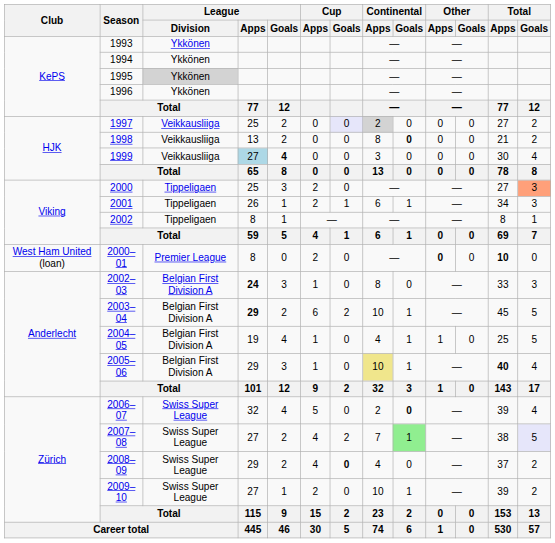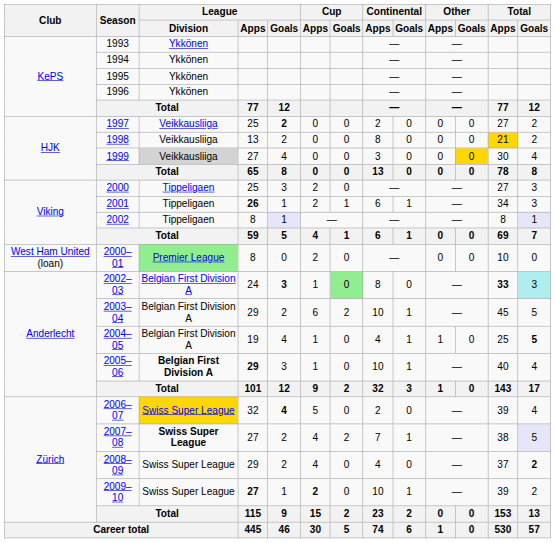(190, 76) lightgrey background -> (188, 76) no background
(284, 124) normal -> (284, 124) bold
(347, 124) lavender background -> (347, 124) no background
(378, 124) lightgrey background -> (378, 124) no background
(409, 140) bold -> (409, 140) normal
(503, 140) no background -> (503, 140) gold background
(190, 156) no background -> (189, 156) lightgrey background
(253, 156) lightblue background -> (253, 156) no background
(284, 156) bold -> (284, 156) normal
(472, 156) no background -> (472, 156) gold background
(534, 188) lightsalmon background -> (534, 188) no background
(253, 204) normal -> (253, 204) bold
(284, 220) no background -> (284, 220) lavender background
(534, 220) no background -> (534, 220) lavender background
(190, 257) no background -> (189, 257) lightgreen background
(440, 257) bold -> (440, 257) normal
(503, 257) bold -> (503, 257) normal
(253, 285) bold -> (253, 285) normal
(284, 285) normal -> (284, 285) bold
(347, 285) no background -> (347, 285) lightgreen background
(503, 285) normal -> (503, 285) bold
(534, 285) no background -> (534, 285) paleturquoise background
(253, 312) bold -> (253, 312) normal
(534, 339) normal -> (534, 339) bold
(190, 367) normal -> (189, 367) bold
(253, 367) normal -> (253, 367) bold
(378, 367) khaki background -> (378, 367) no background
(503, 367) bold -> (503, 367) normal
(190, 410) no background -> (188, 410) gold background
(284, 410) normal -> (284, 410) bold
(409, 410) bold -> (409, 410) normal
(190, 437) normal -> (189, 437) bold
(409, 437) lightgreen background -> (409, 437) no background
(347, 465) bold -> (347, 465) normal
(534, 465) normal -> (534, 465) bold
(253, 492) normal -> (253, 492) bold
(315, 492) normal -> (315, 492) bold
